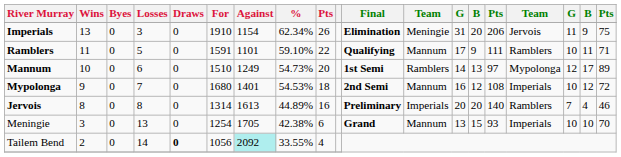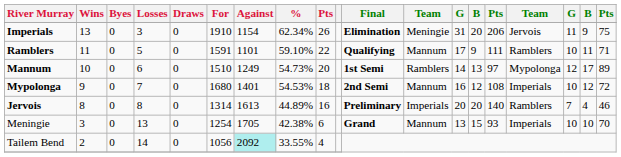(176, 142) bold -> (176, 142) normal
